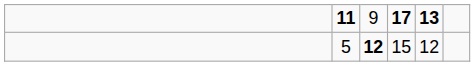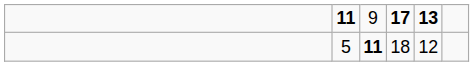(373, 46) 12 -> (373, 46) 11
(401, 46) 15 -> (400, 46) 18
